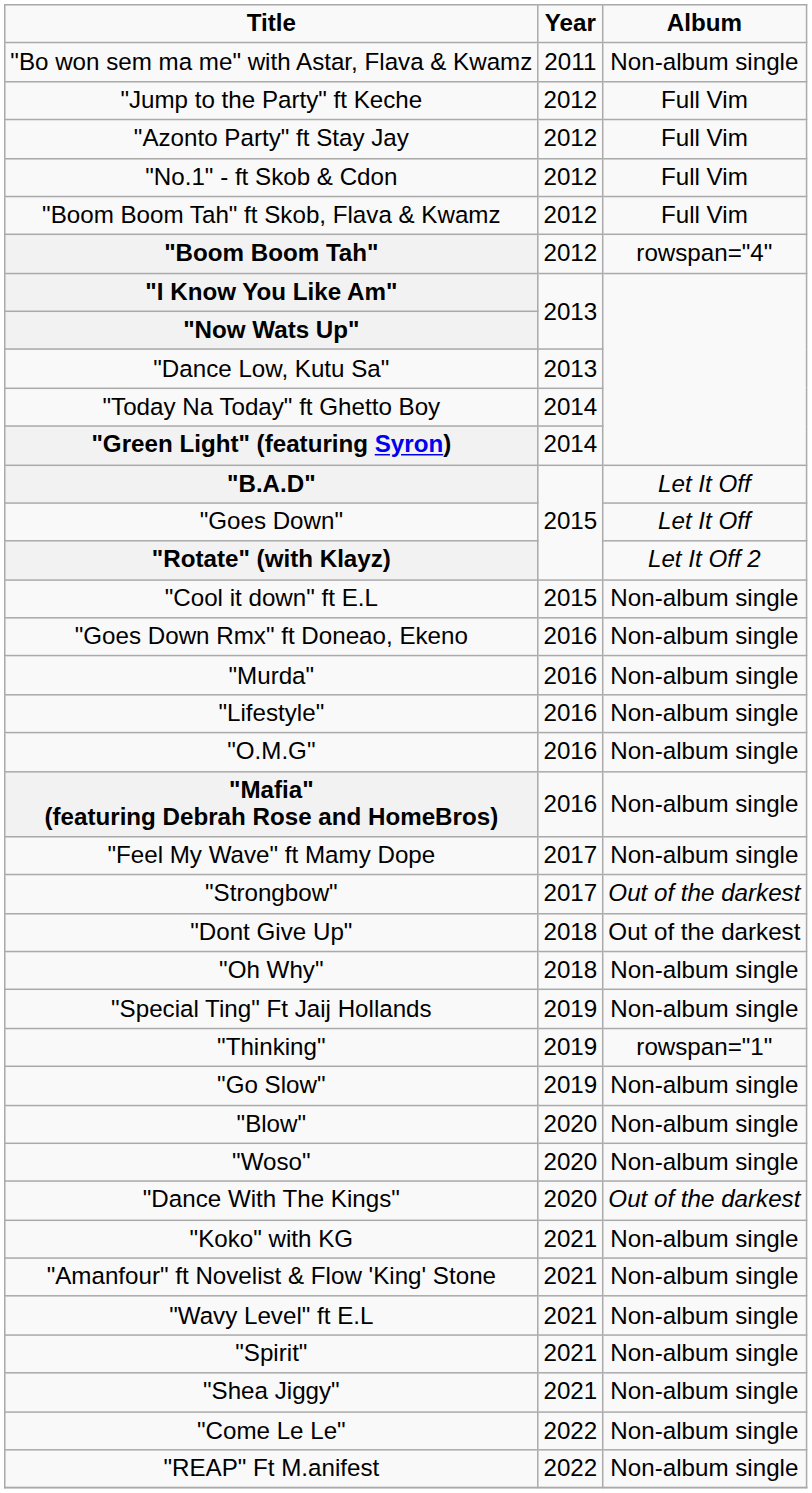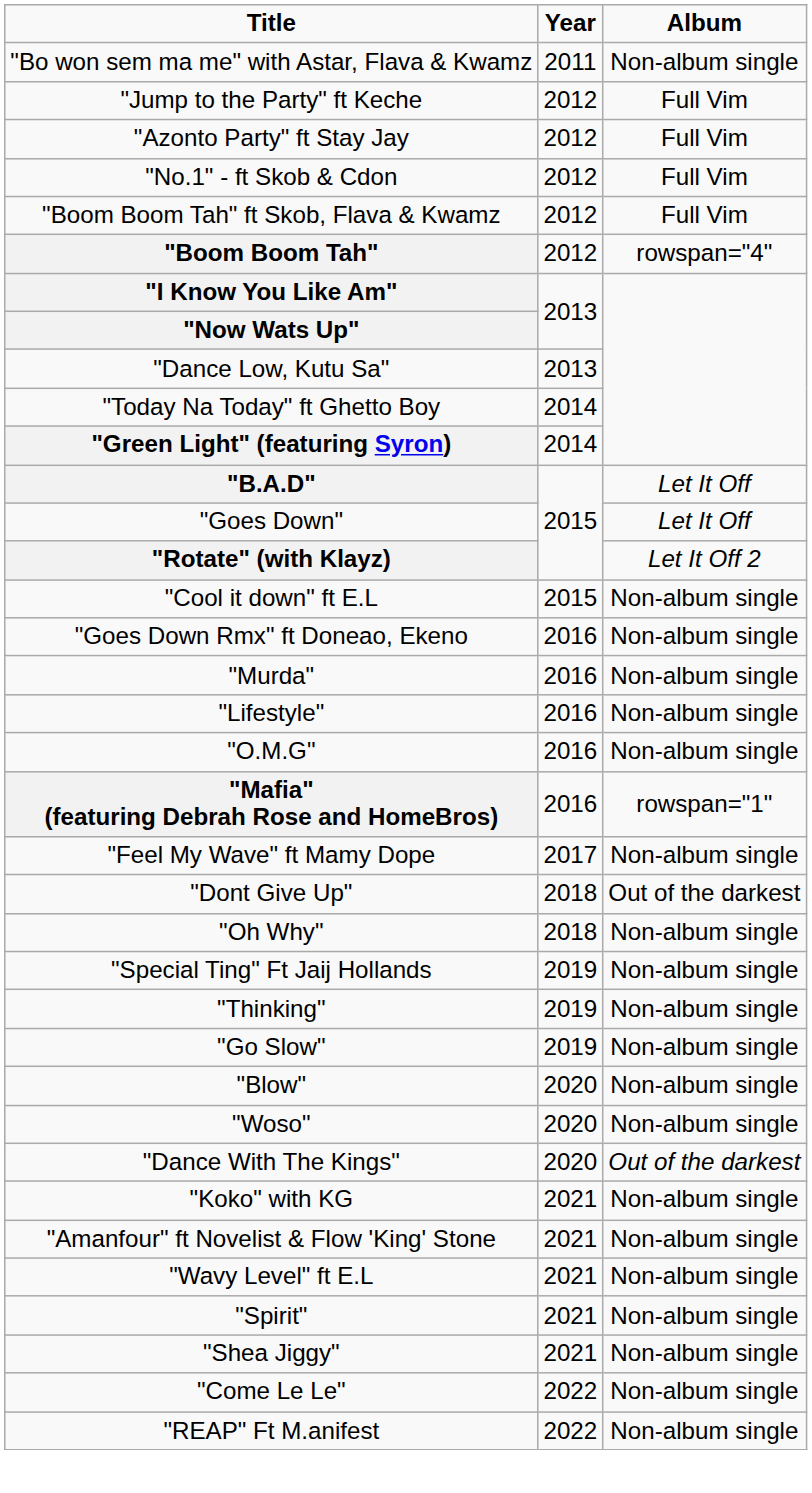(704, 803) Non-album single -> (704, 803) rowspan="1"
- row: (271, 893)
(704, 1047) rowspan="1" -> (704, 1008) Non-album single
